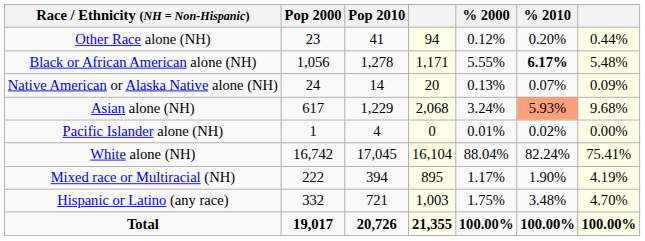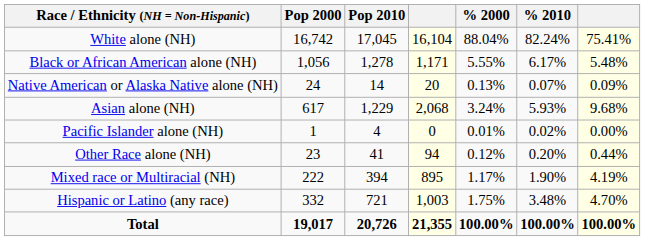rows swapped: (143, 154) <-> (143, 39)
(547, 62) bold -> (547, 62) normal
(547, 108) lightsalmon background -> (547, 108) no background
